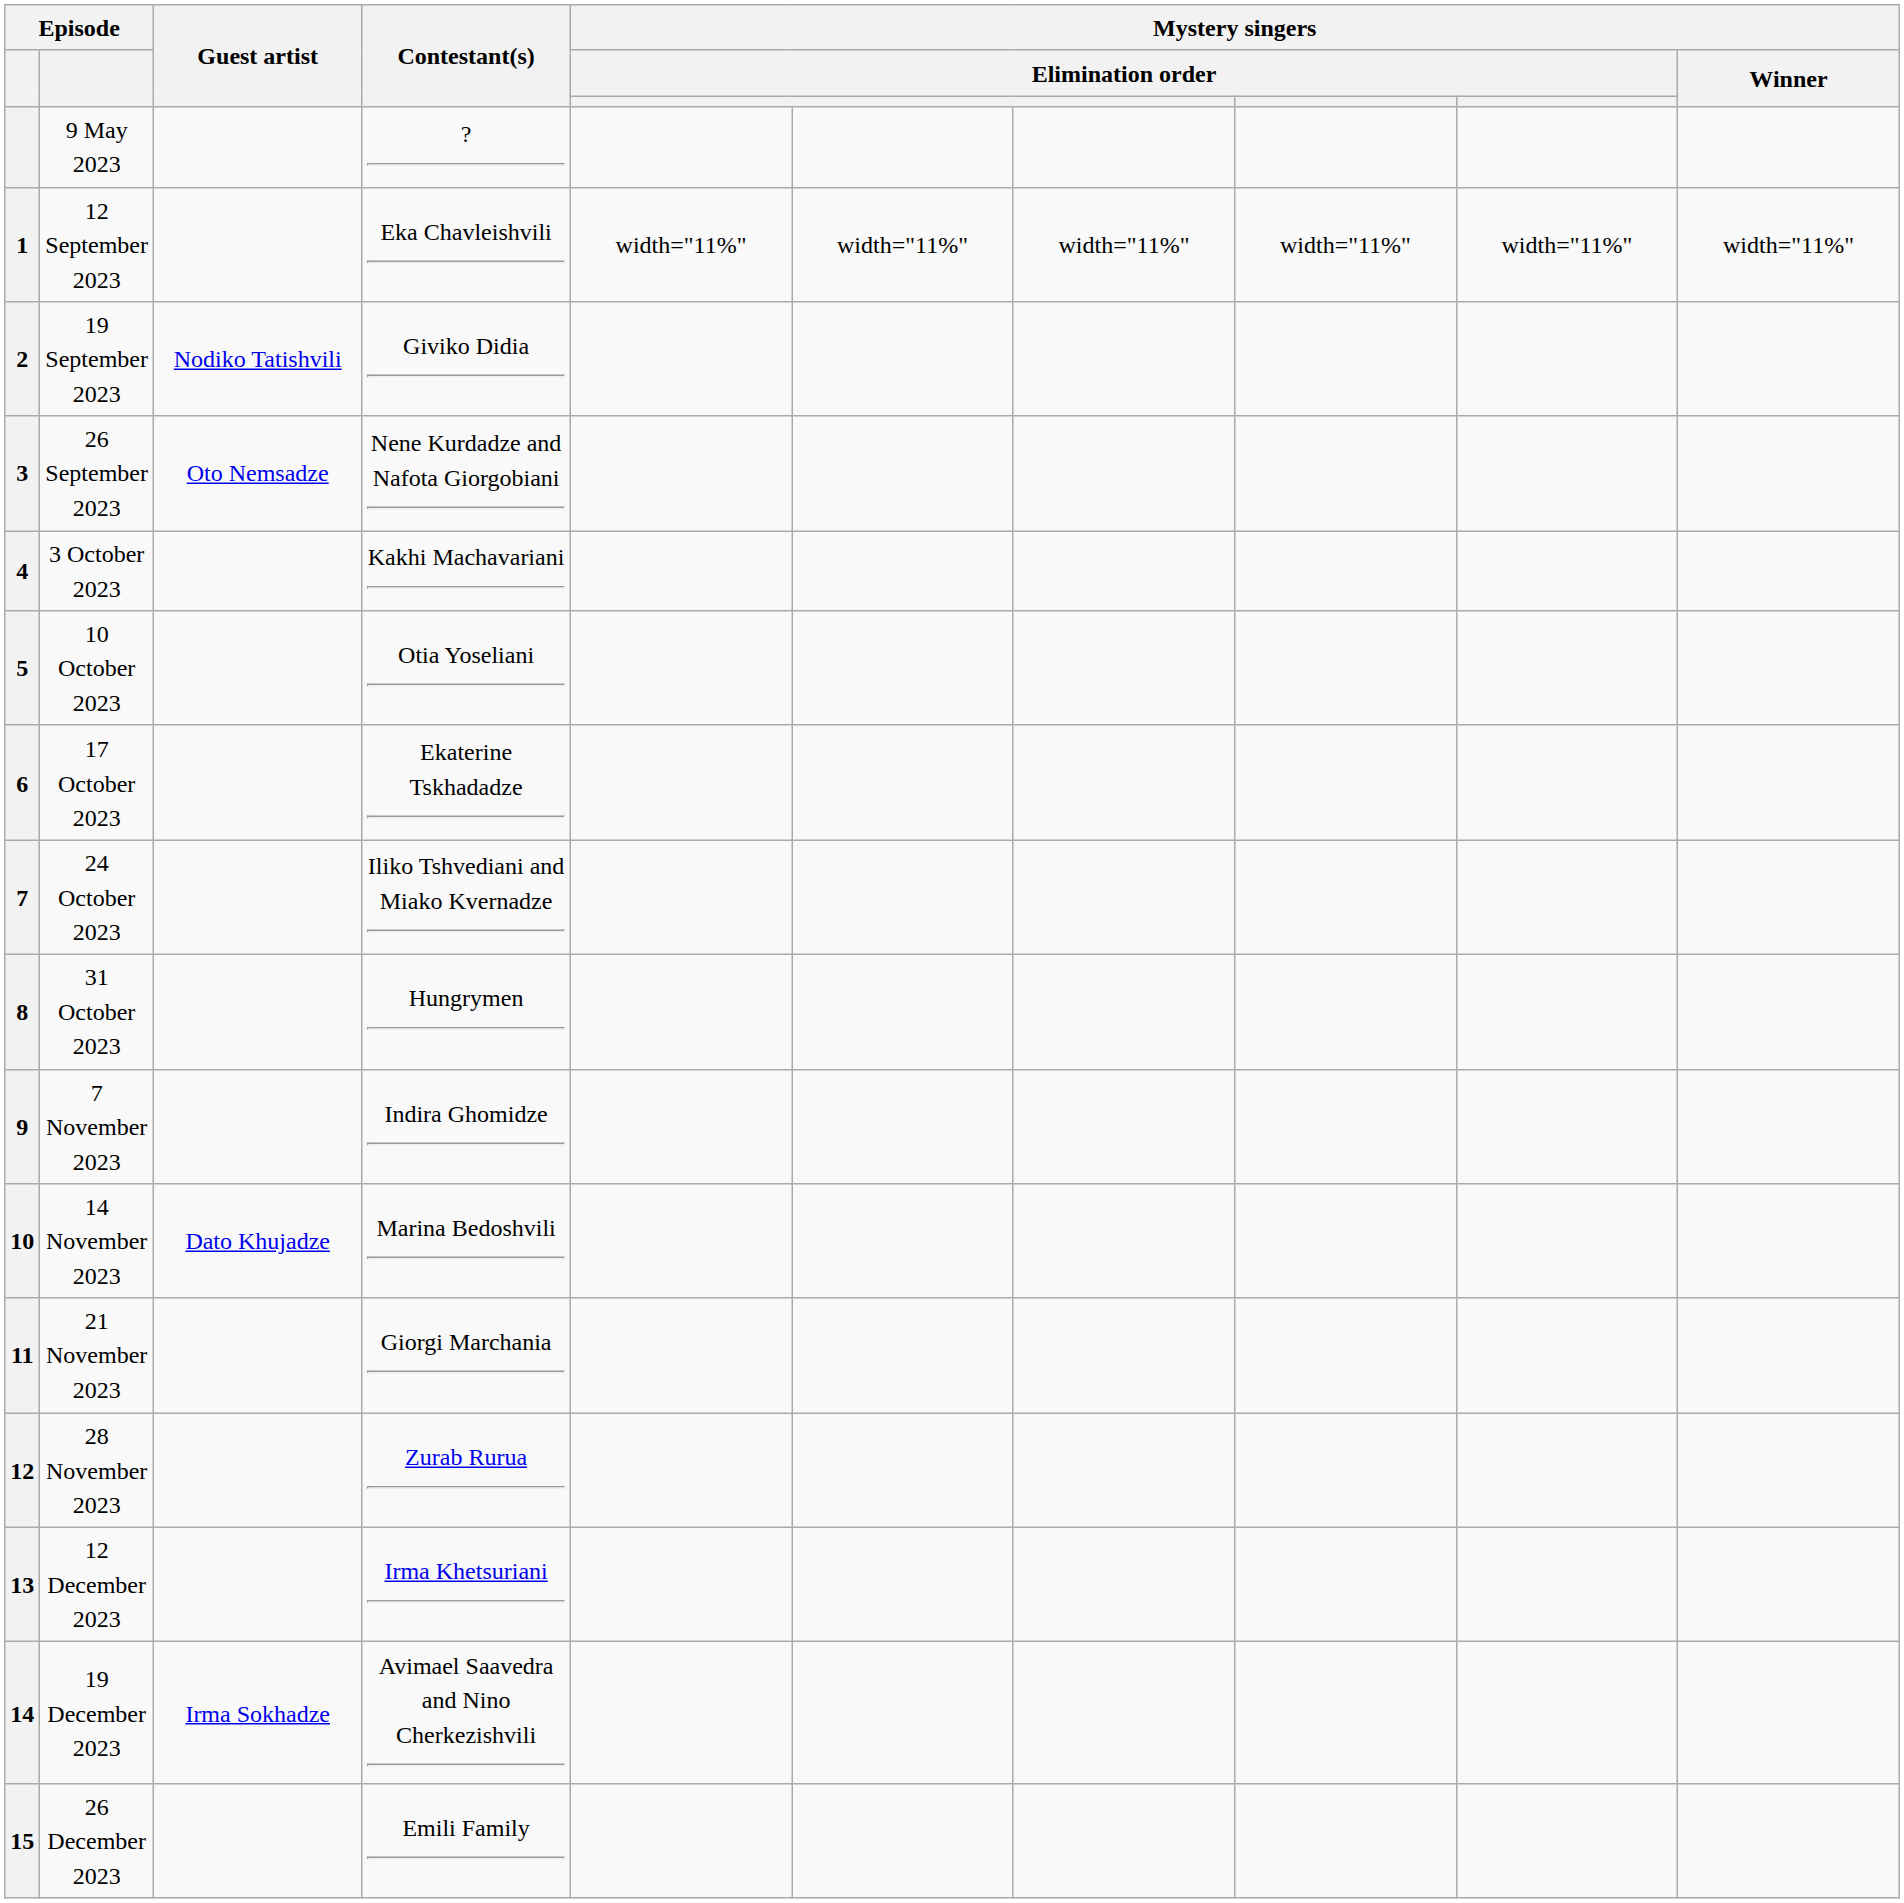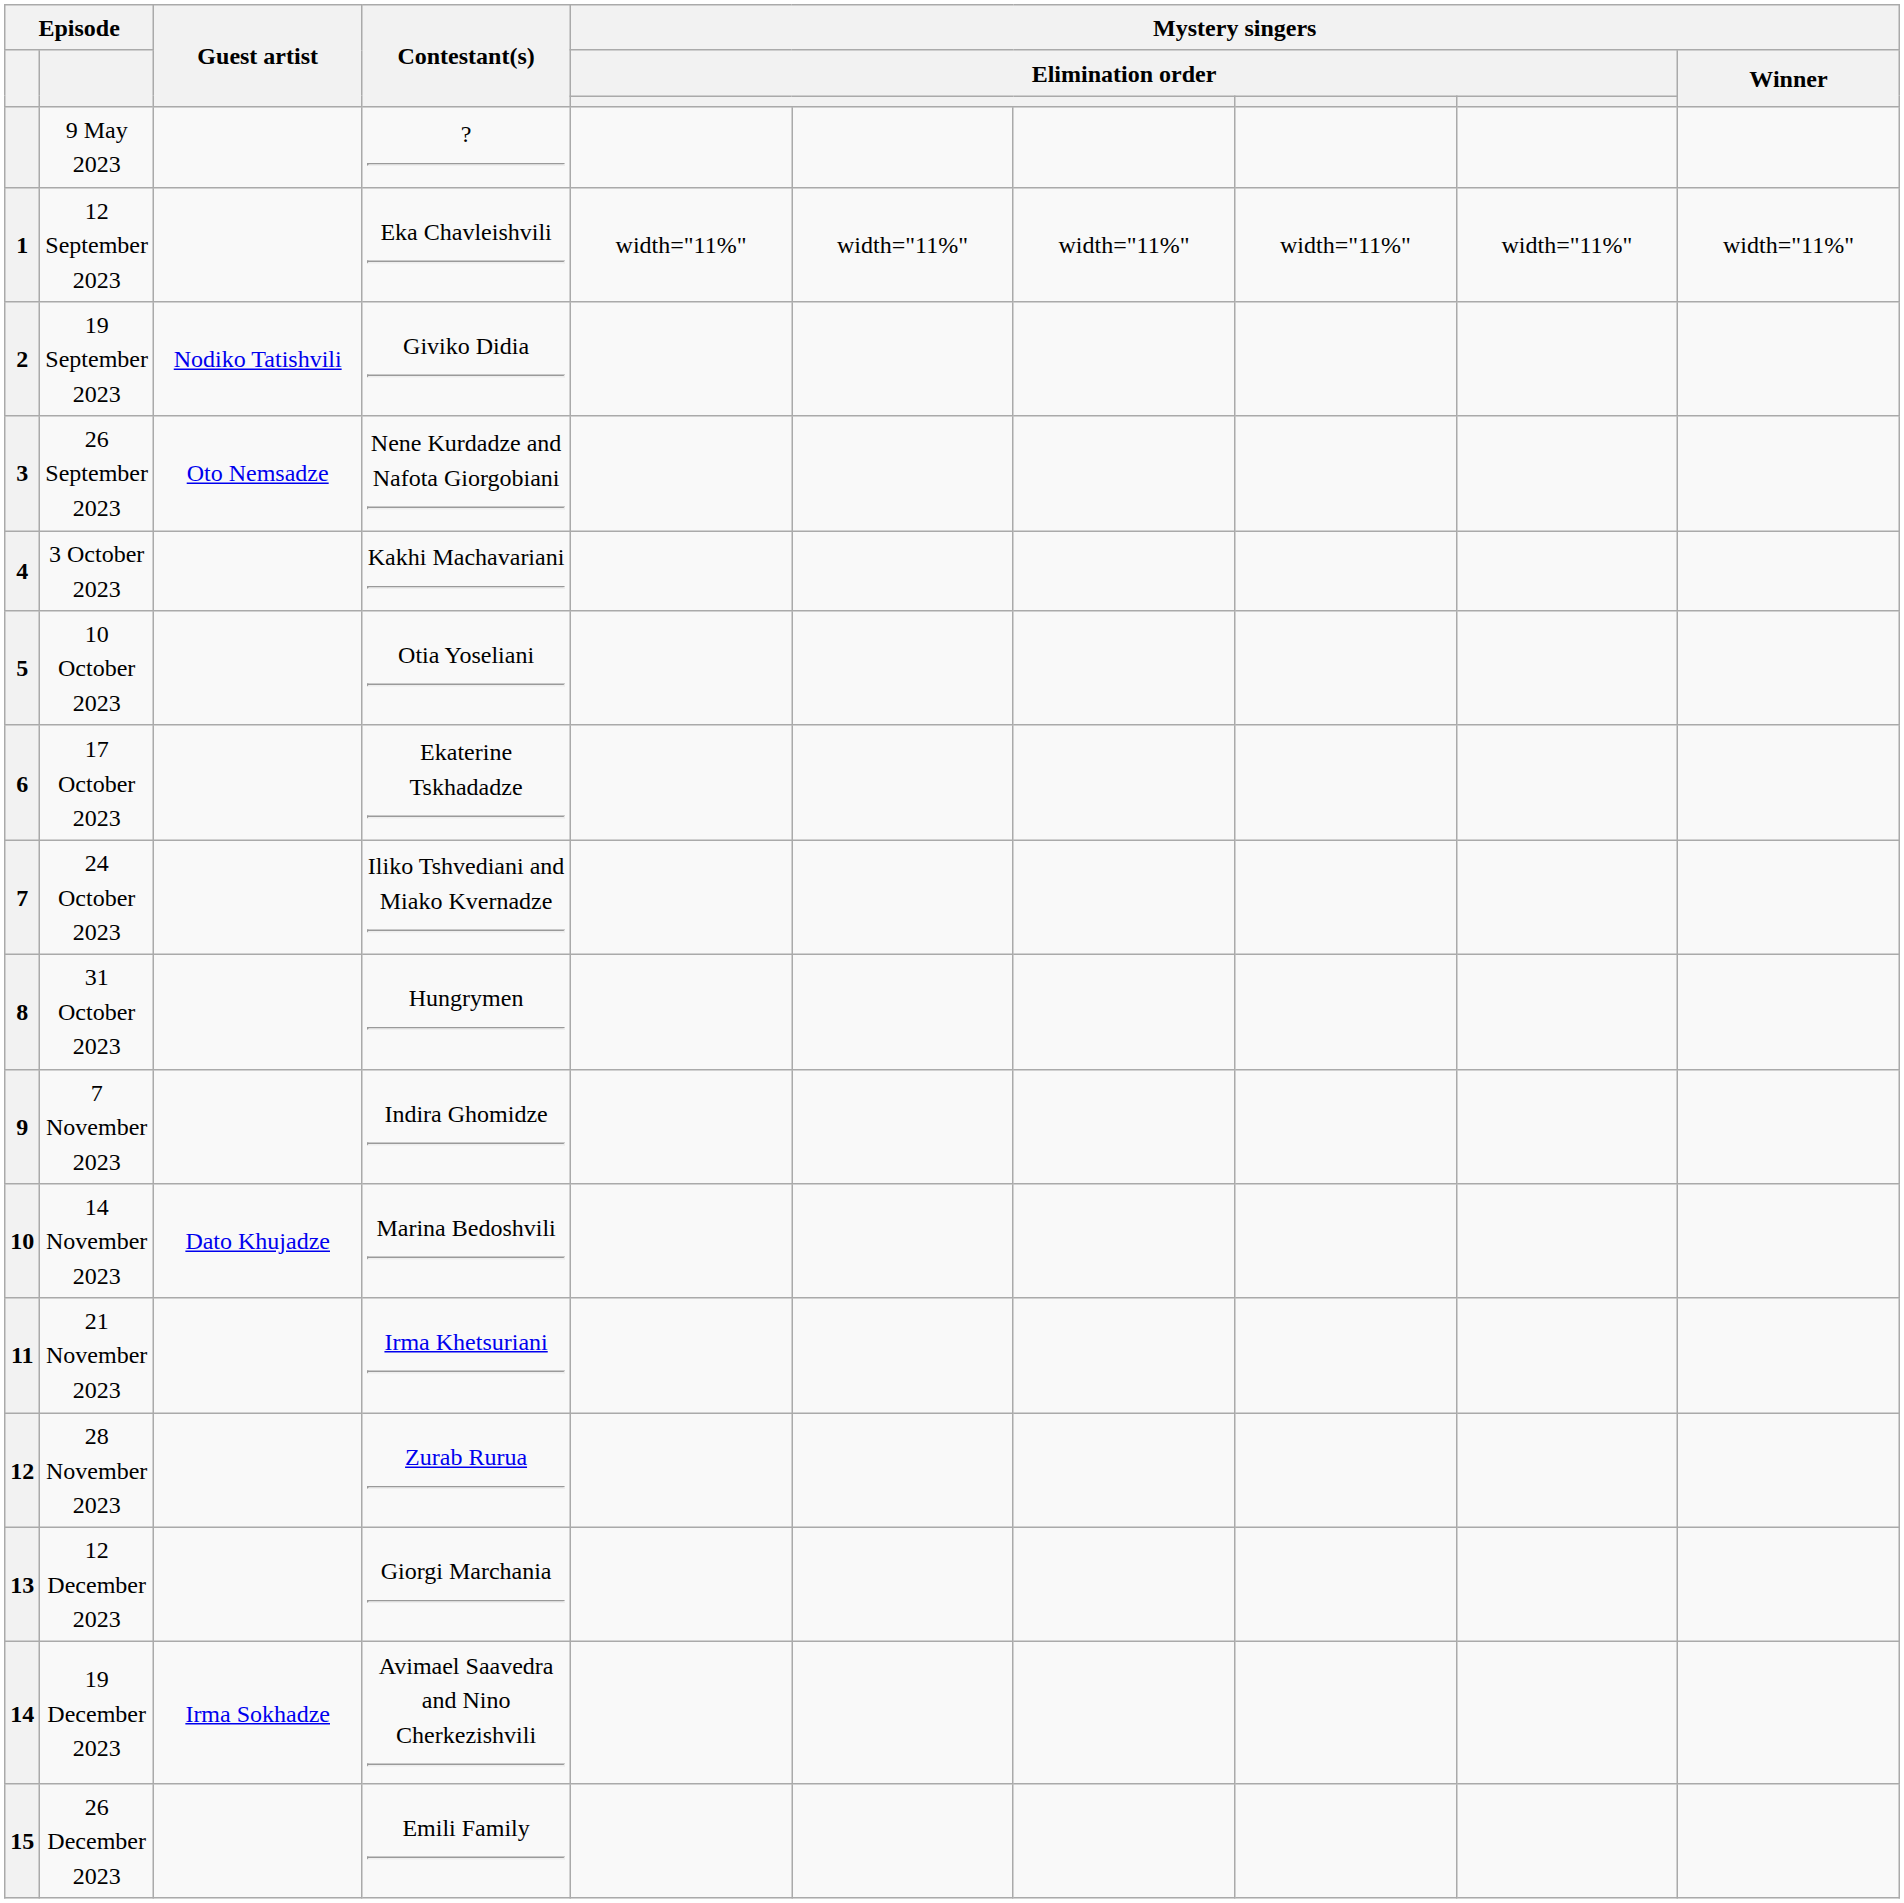(466, 1352) Giorgi Marchania -> (466, 1352) Irma Khetsuriani
(466, 1581) Irma Khetsuriani -> (466, 1581) Giorgi Marchania
